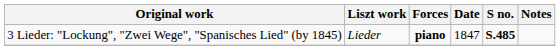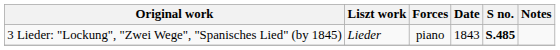(430, 34) bold -> (430, 34) normal
(467, 34) 1847 -> (467, 34) 1843
